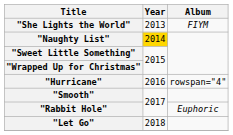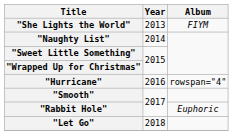(155, 39) gold background -> (155, 39) no background
